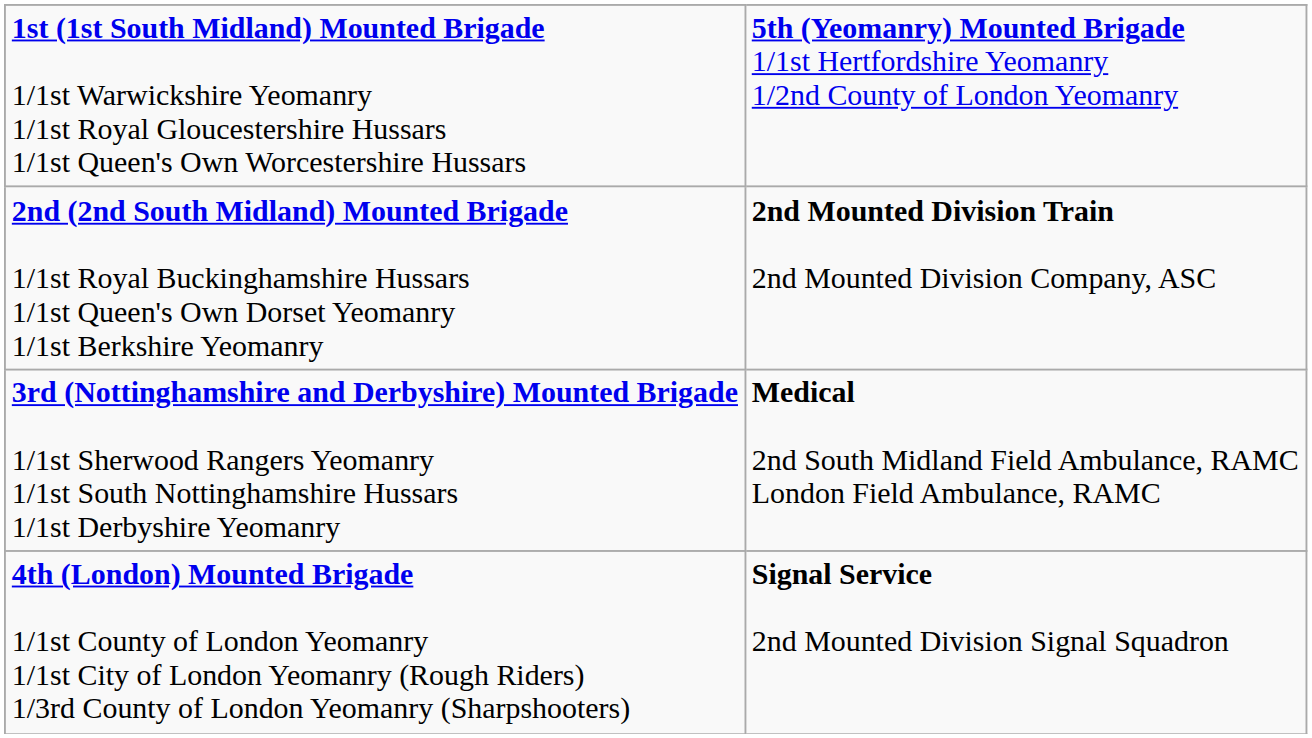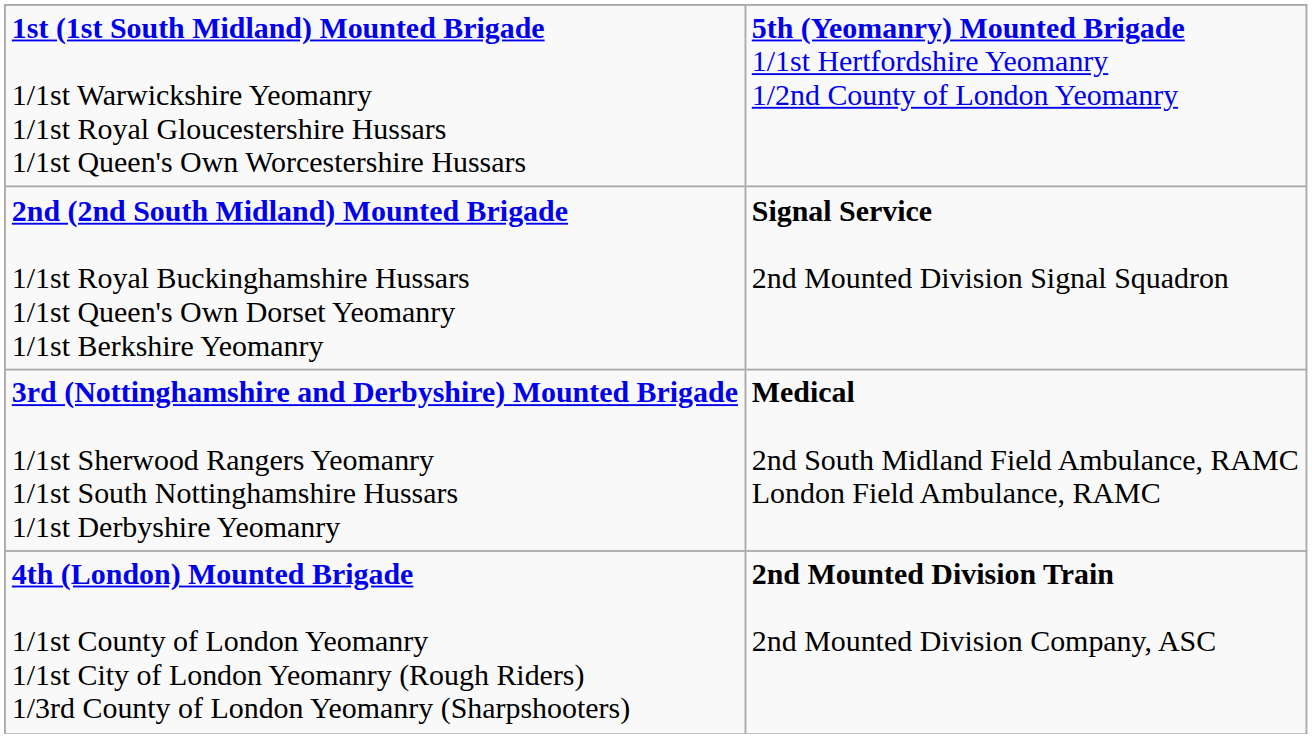(984, 243) 2nd Mounted Division Train 2nd Mounted Division Company, ASC -> (990, 243) Signal Service 2nd Mounted Division Signal Squadron
(990, 608) Signal Service 2nd Mounted Division Signal Squadron -> (984, 608) 2nd Mounted Division Train 2nd Mounted Division Company, ASC
